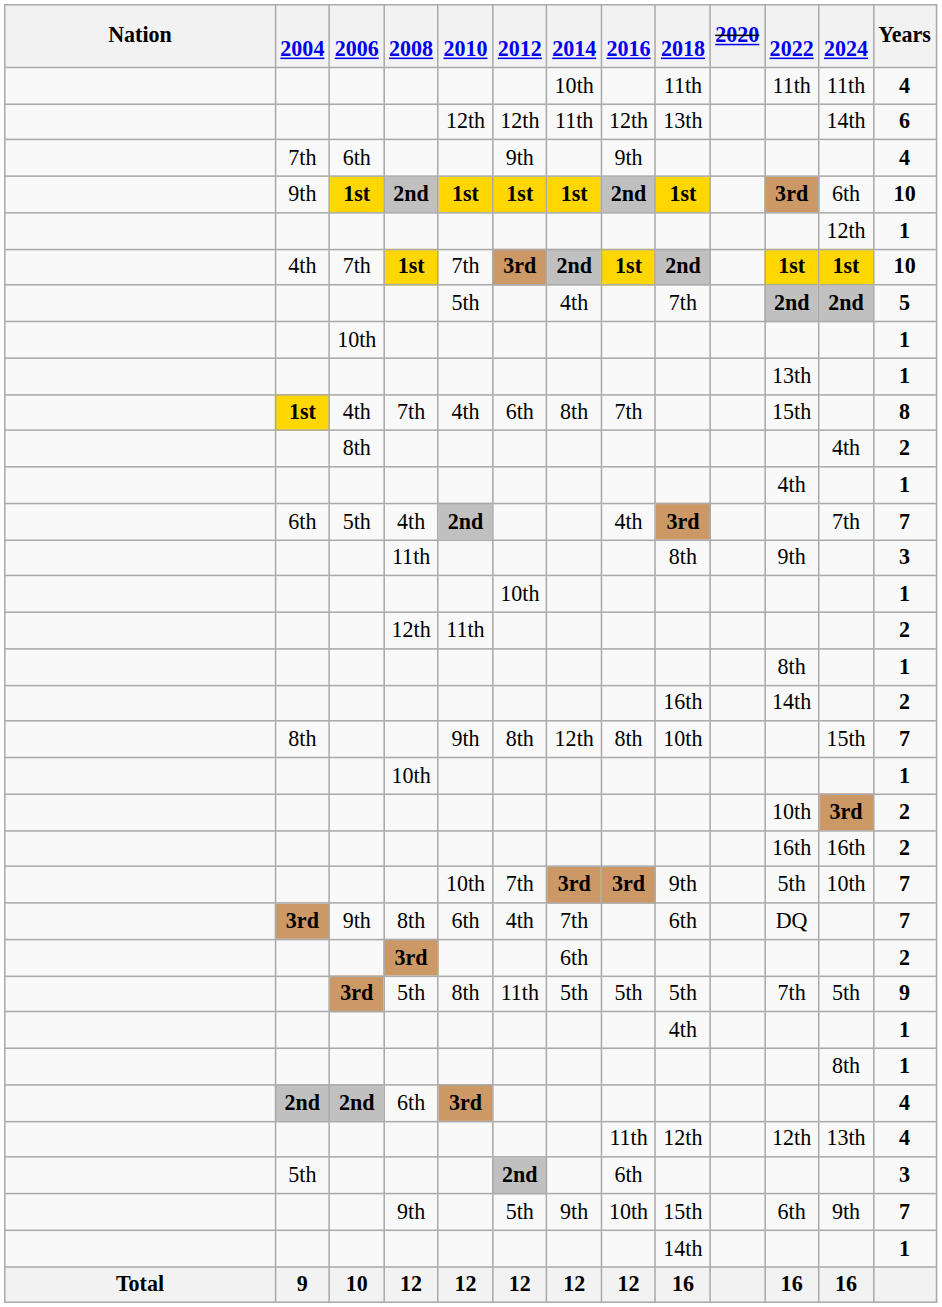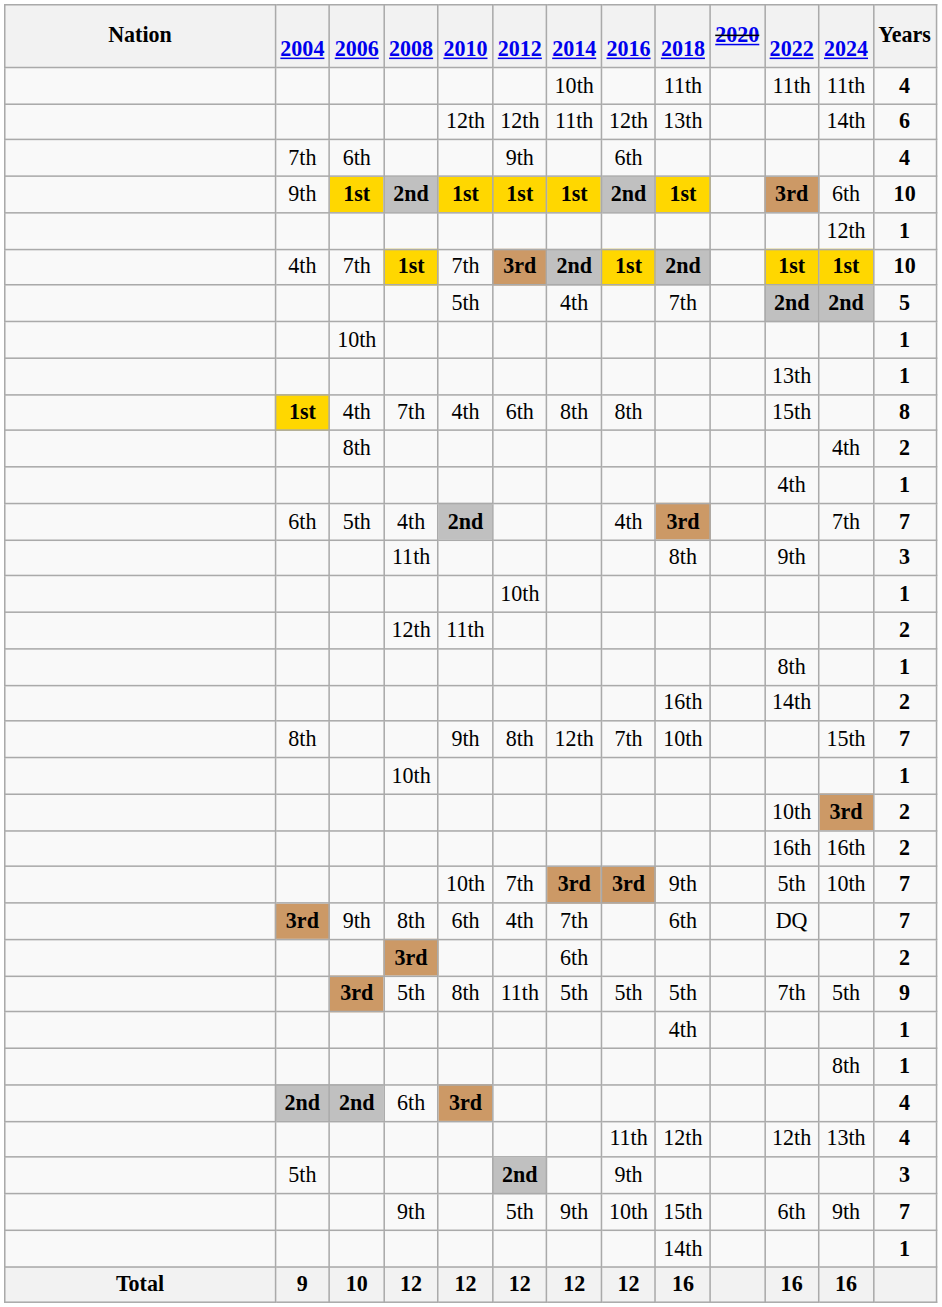(629, 158) 9th -> (629, 158) 6th
(629, 412) 7th -> (629, 412) 8th
(629, 739) 8th -> (629, 739) 7th
(629, 1175) 6th -> (629, 1175) 9th
